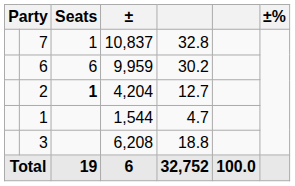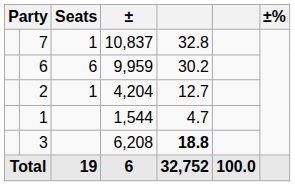(93, 92) bold -> (93, 92) normal
(193, 142) normal -> (193, 142) bold
